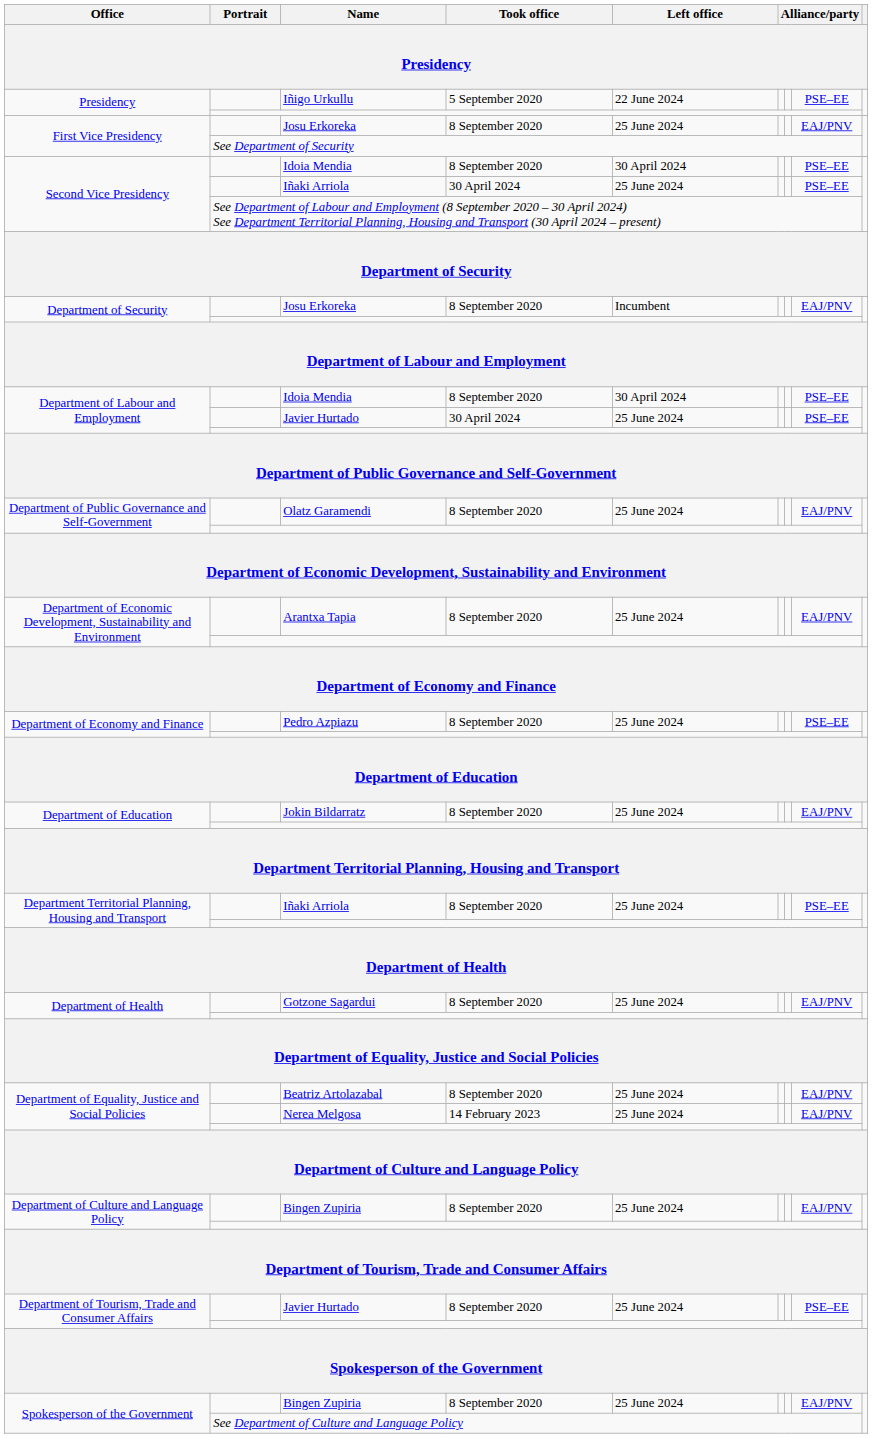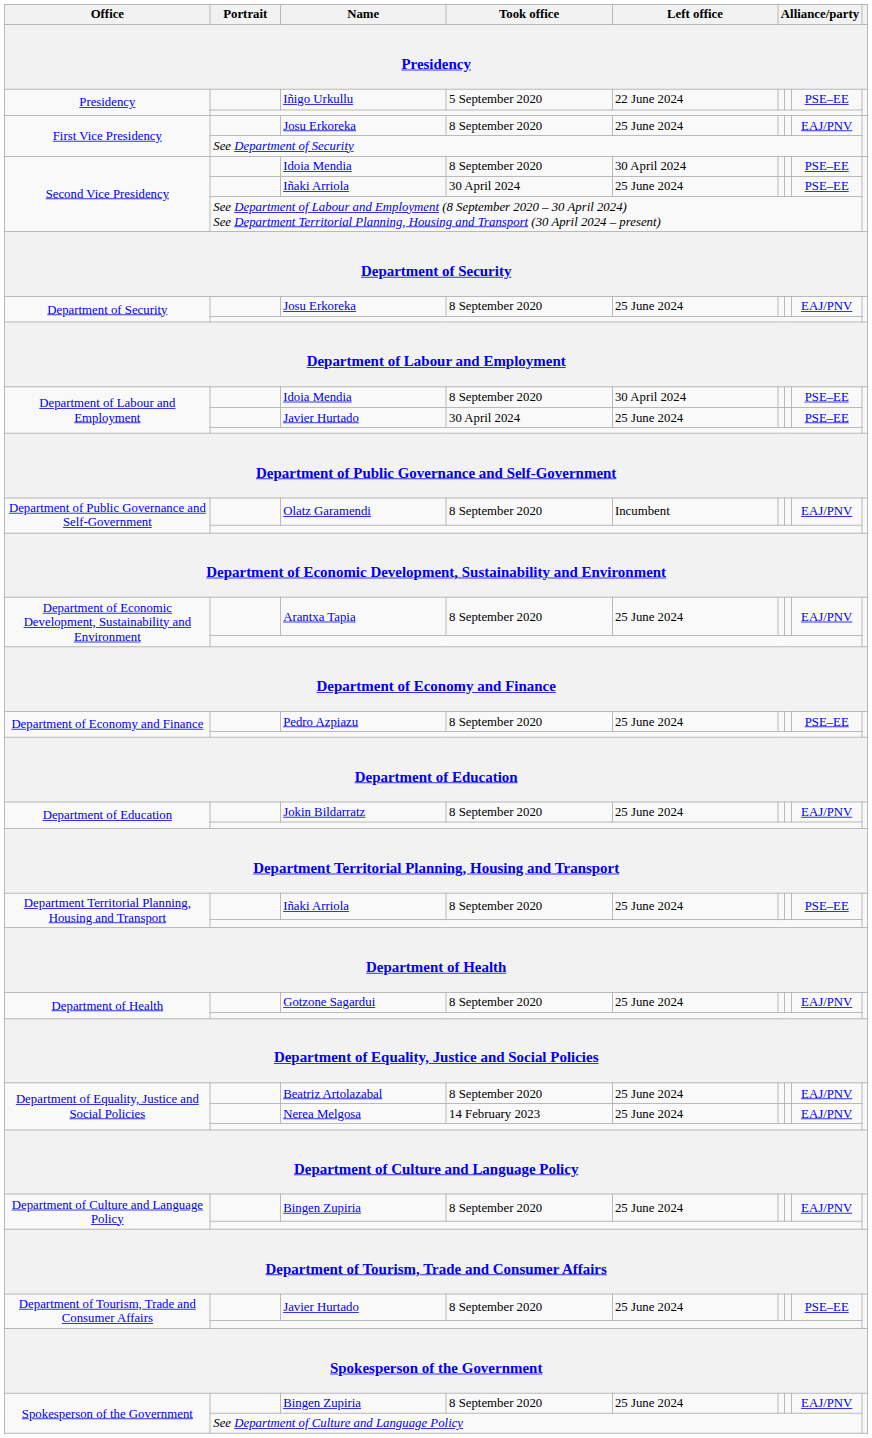(642, 306) Incumbent -> (649, 306) 25 June 2024
(649, 511) 25 June 2024 -> (642, 511) Incumbent
